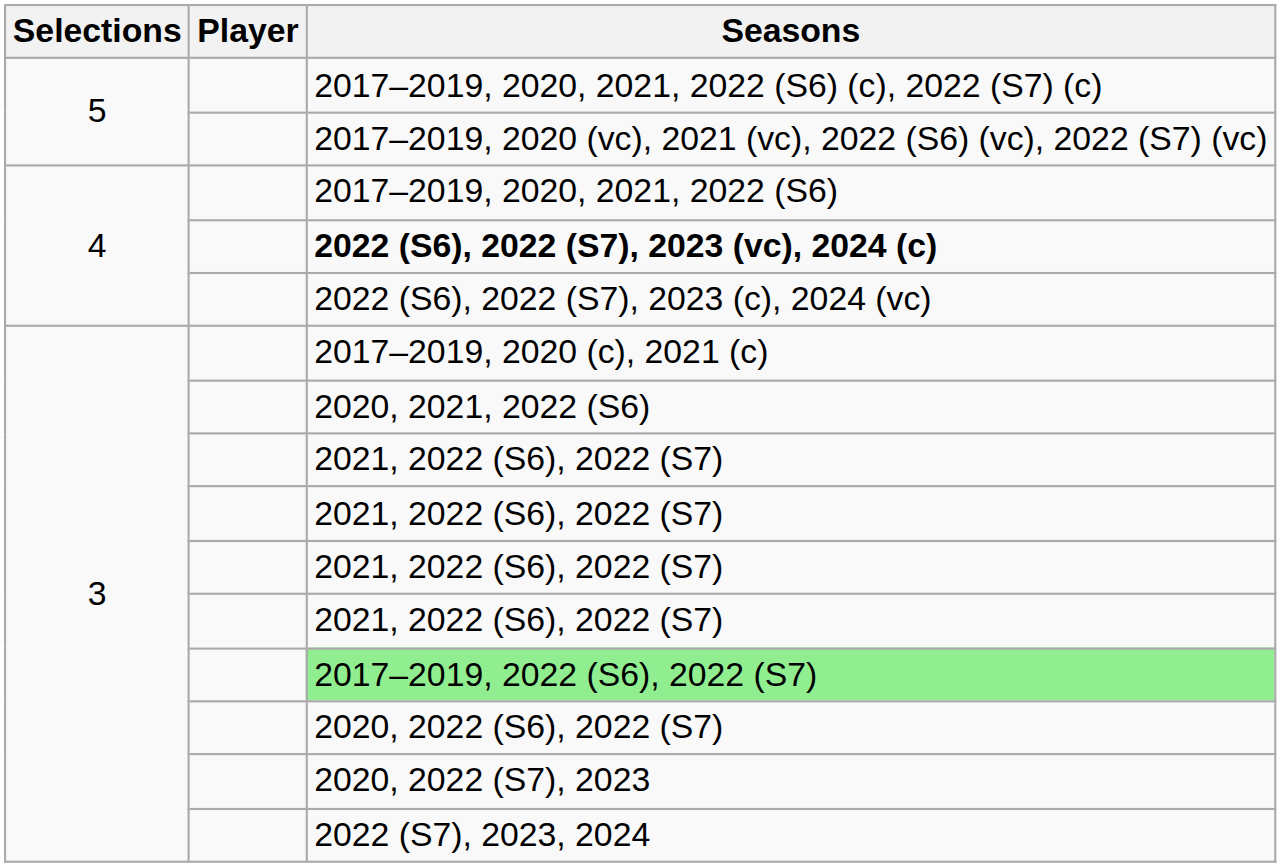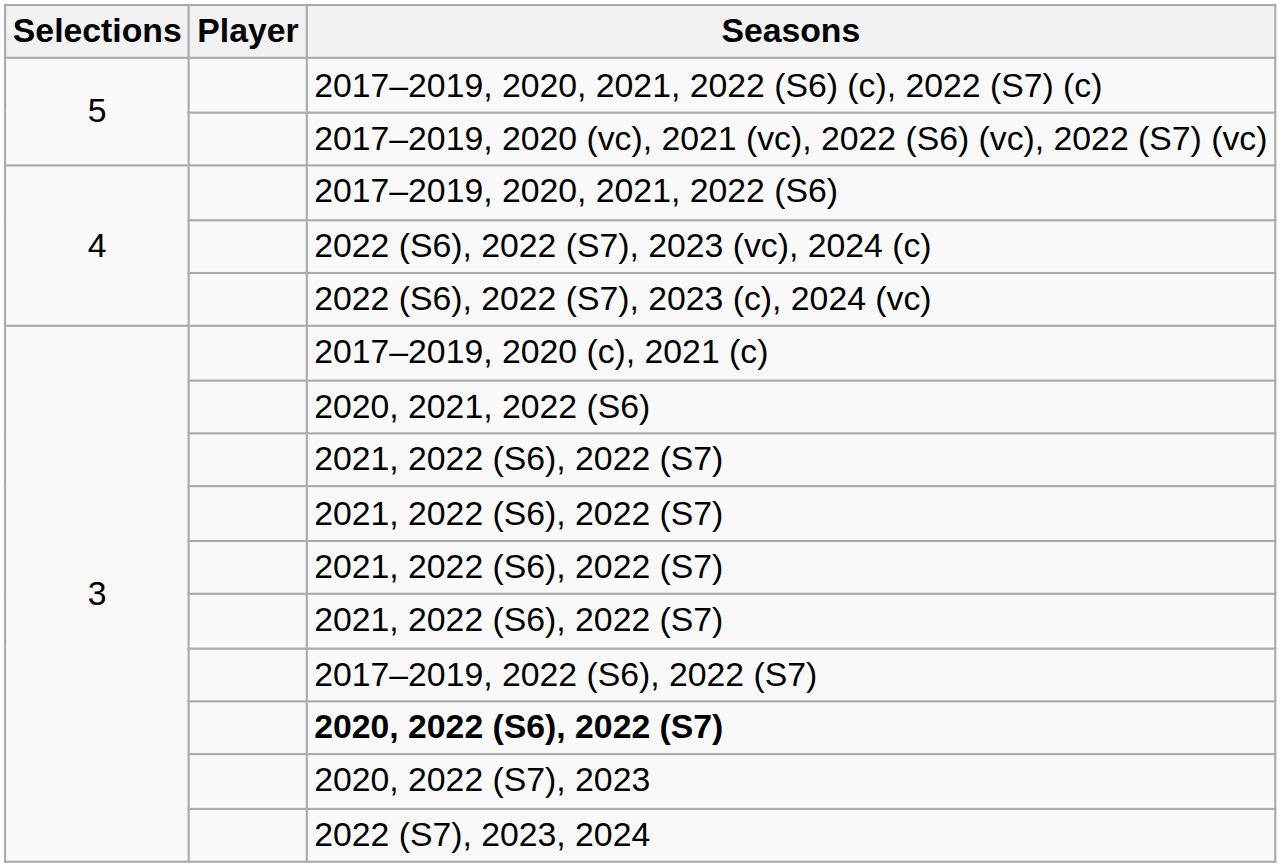(626, 245) bold -> (623, 245) normal
(566, 673) lightgreen background -> (566, 673) no background
(519, 727) normal -> (519, 727) bold
